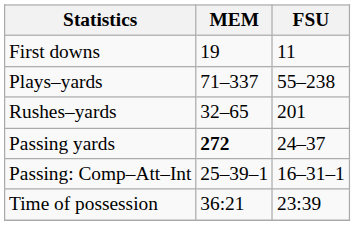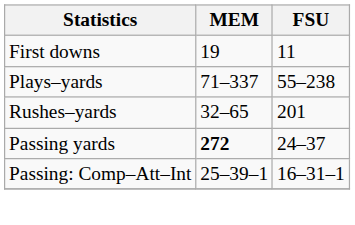- row: (83, 204)
